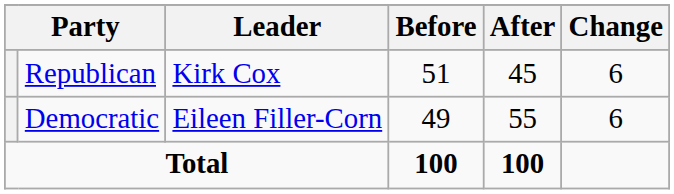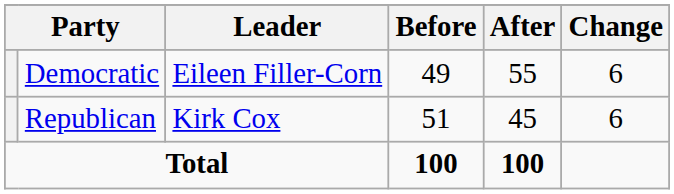rows swapped: (92, 118) <-> (90, 73)
